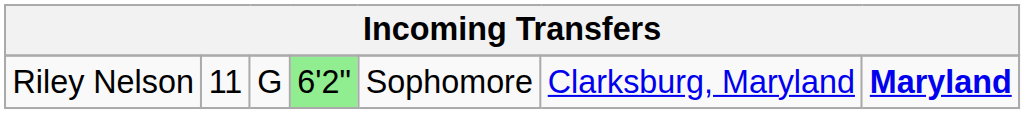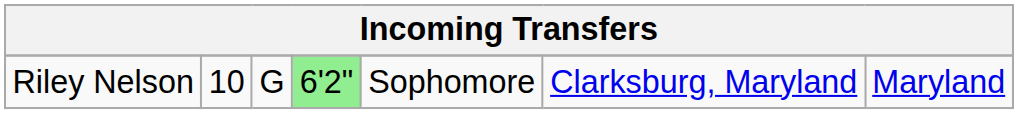(226, 81) 11 -> (227, 81) 10
(941, 81) bold -> (939, 81) normal
